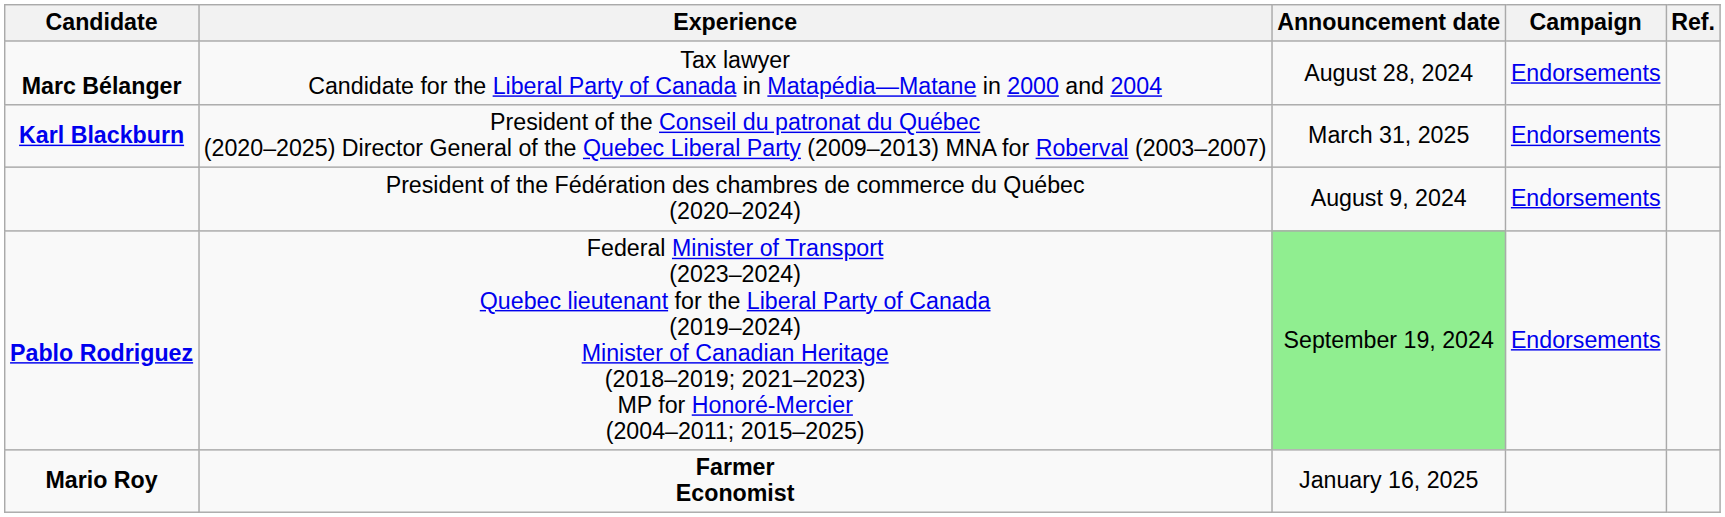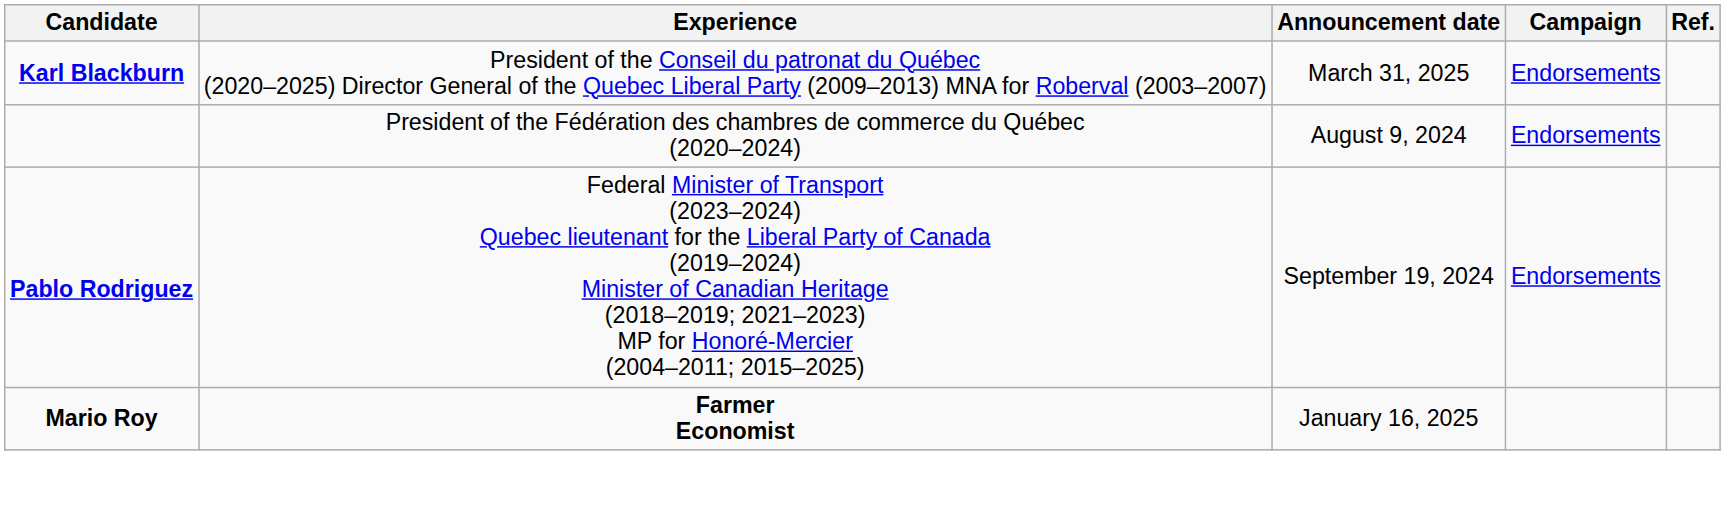- row: (102, 85)
(1389, 339) lightgreen background -> (1389, 276) no background
